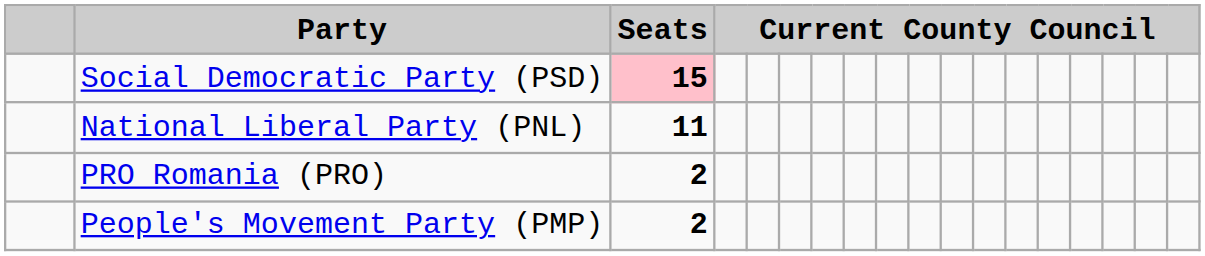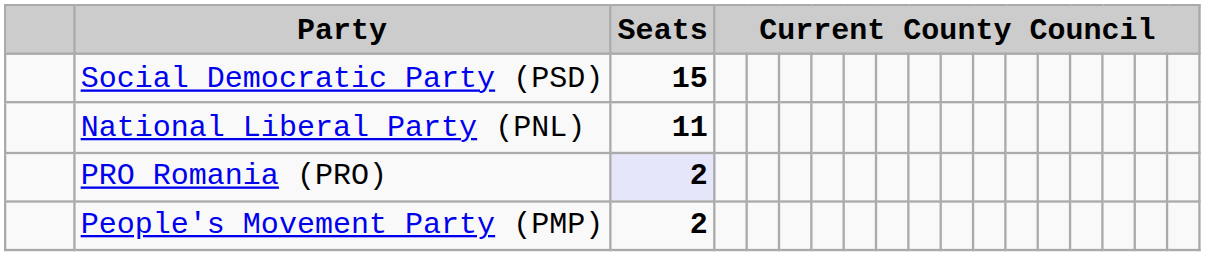(690, 79) pink background -> (690, 79) no background
(699, 176) no background -> (699, 176) lavender background
